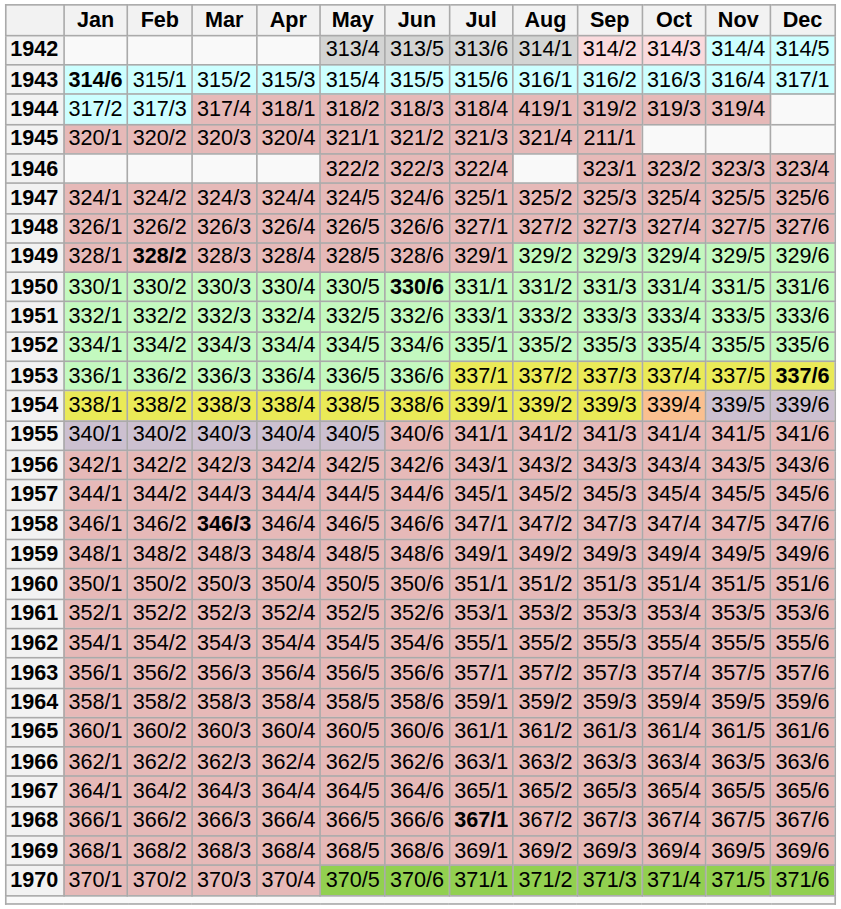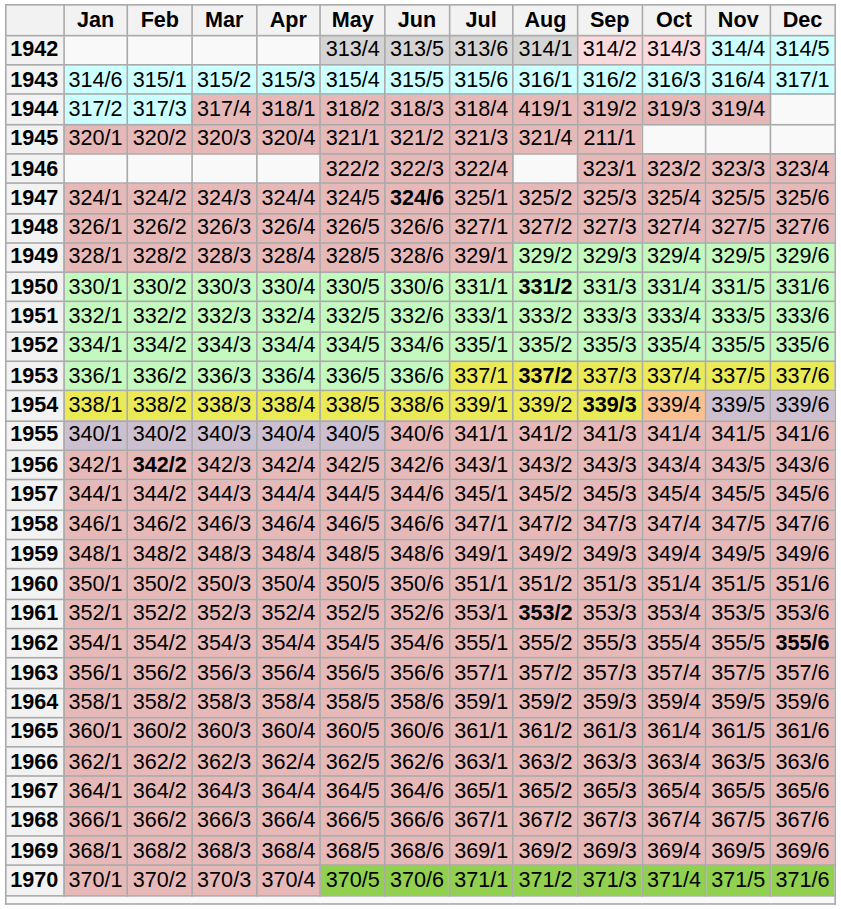(96, 79) bold -> (96, 79) normal
(417, 197) normal -> (417, 197) bold
(160, 257) bold -> (160, 257) normal
(417, 286) bold -> (417, 286) normal
(545, 286) normal -> (545, 286) bold
(545, 375) normal -> (545, 375) bold
(803, 375) bold -> (803, 375) normal
(610, 405) normal -> (610, 405) bold
(160, 464) normal -> (160, 464) bold
(224, 524) bold -> (224, 524) normal
(545, 613) normal -> (545, 613) bold
(803, 642) normal -> (803, 642) bold
(481, 820) bold -> (481, 820) normal
